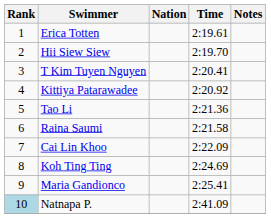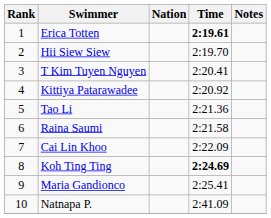(210, 33) normal -> (210, 33) bold
(210, 166) normal -> (210, 166) bold
(21, 204) lightblue background -> (21, 204) no background
